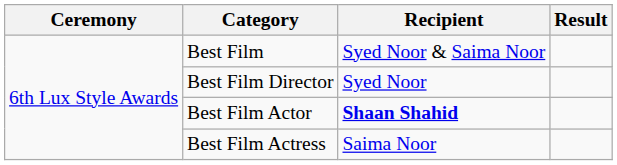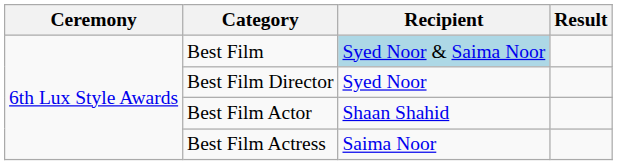(444, 50) no background -> (444, 50) lightblue background
(400, 112) bold -> (396, 112) normal
